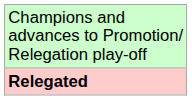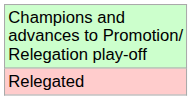(48, 81) bold -> (46, 81) normal
